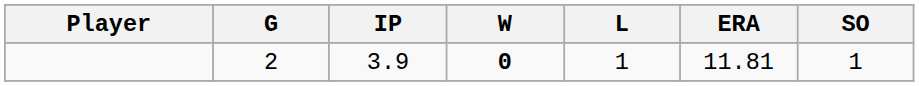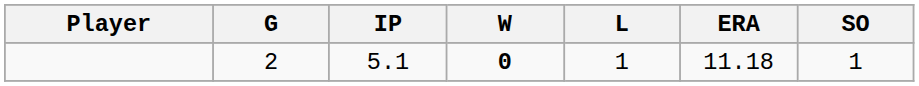(388, 62) 3.9 -> (388, 62) 5.1
(739, 62) 11.81 -> (739, 62) 11.18
